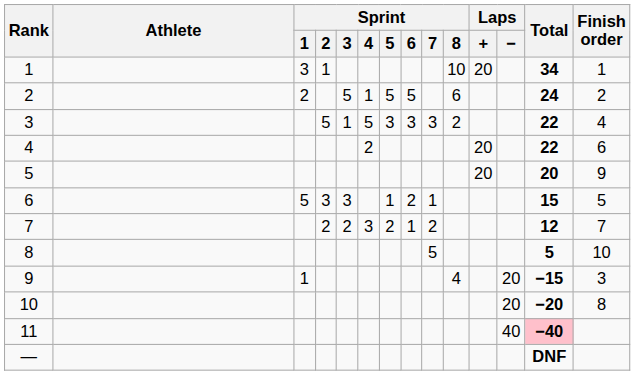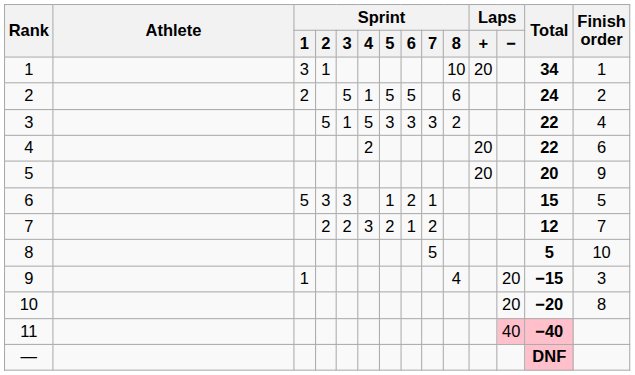(511, 331) no background -> (511, 331) pink background
(549, 357) no background -> (549, 357) pink background
